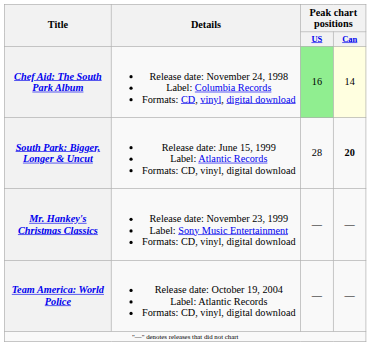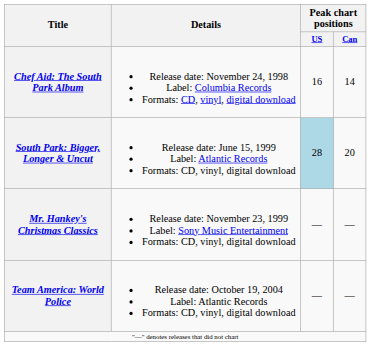(317, 82) lightgreen background -> (317, 82) no background
(350, 82) lightyellow background -> (350, 82) no background
(317, 153) no background -> (317, 153) lightblue background
(350, 153) bold -> (350, 153) normal
